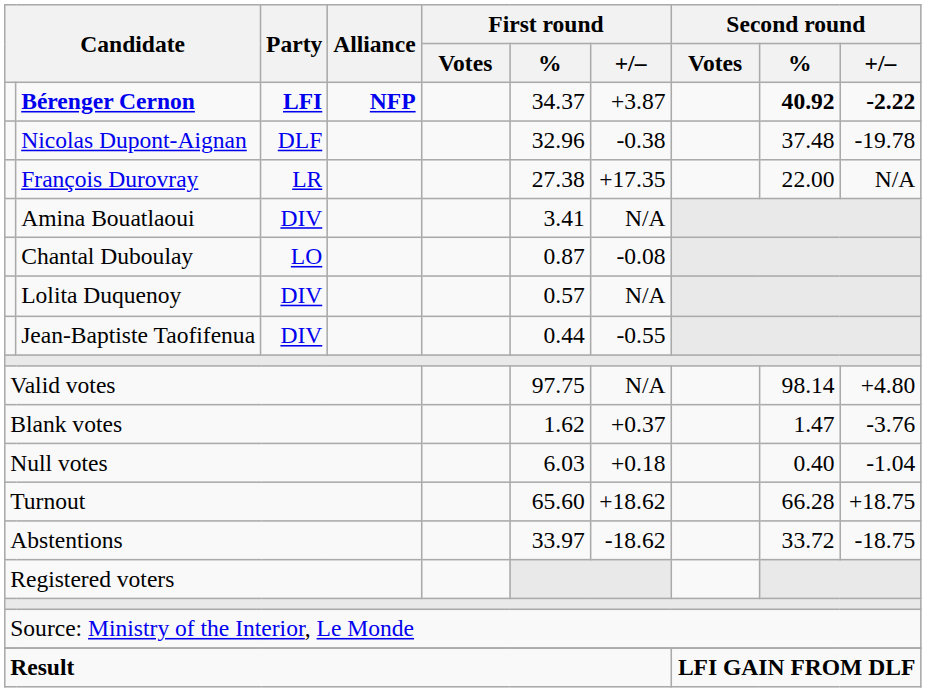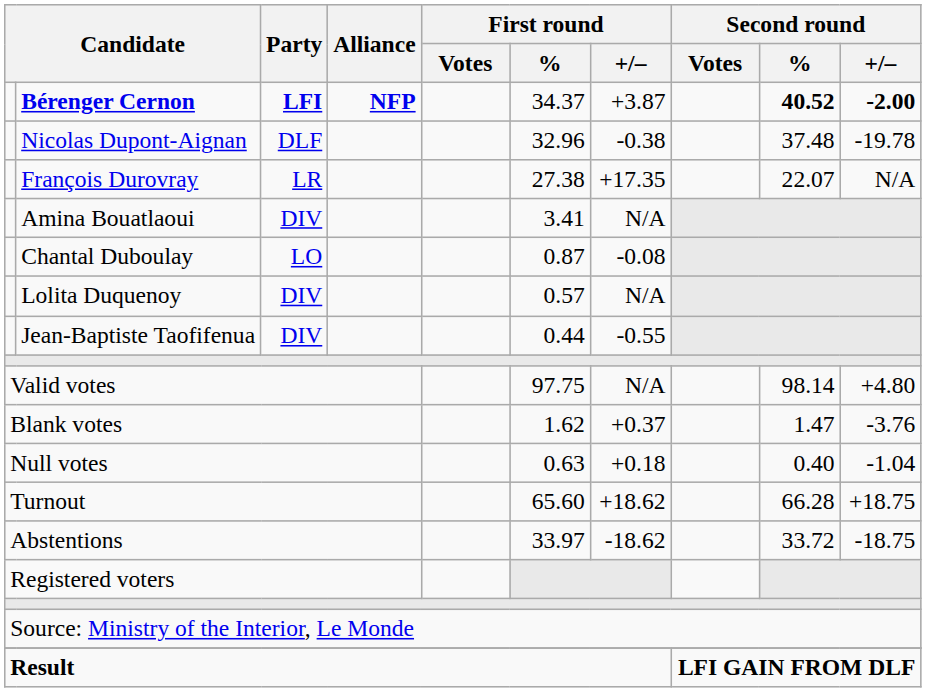(808, 101) 40.92 -> (808, 101) 40.52
(891, 101) -2.22 -> (891, 101) -2.00
(808, 179) 22.00 -> (808, 179) 22.07
(564, 462) 6.03 -> (564, 462) 0.63
